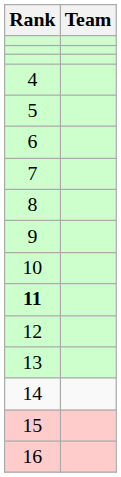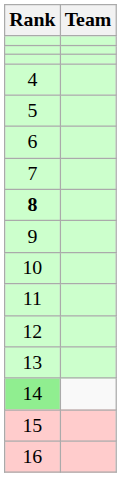(32, 204) normal -> (32, 204) bold
(32, 299) bold -> (32, 299) normal
(32, 393) no background -> (32, 393) lightgreen background
